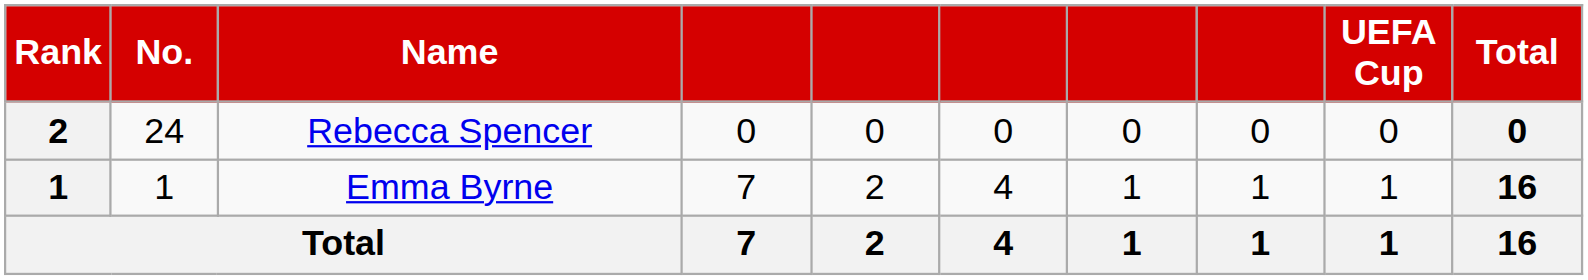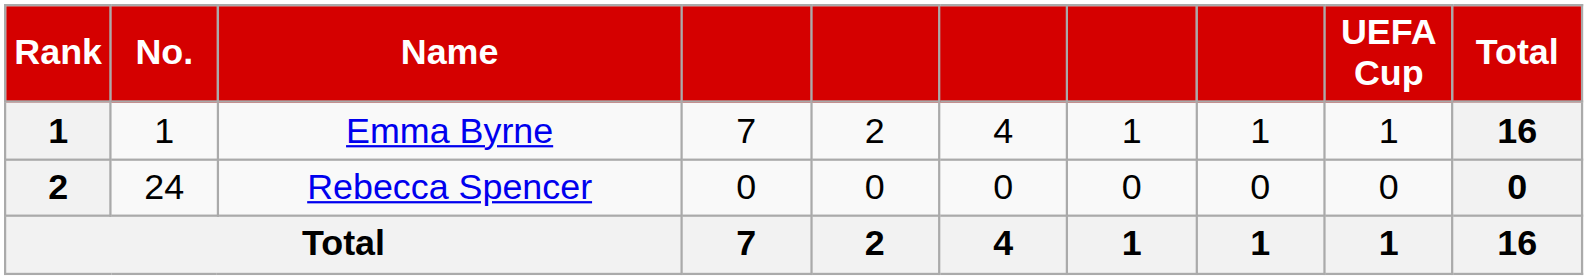rows swapped: (450, 186) <-> (450, 130)
